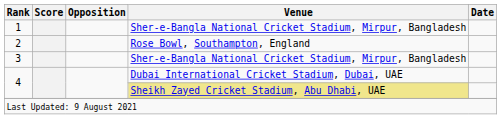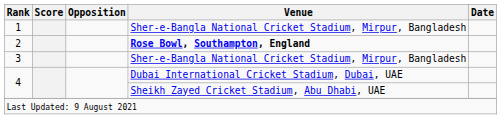(220, 44) normal -> (220, 44) bold
(258, 91) khaki background -> (258, 91) no background
